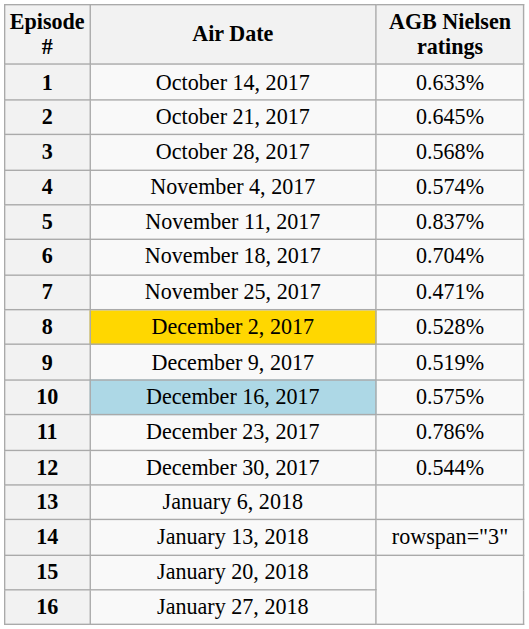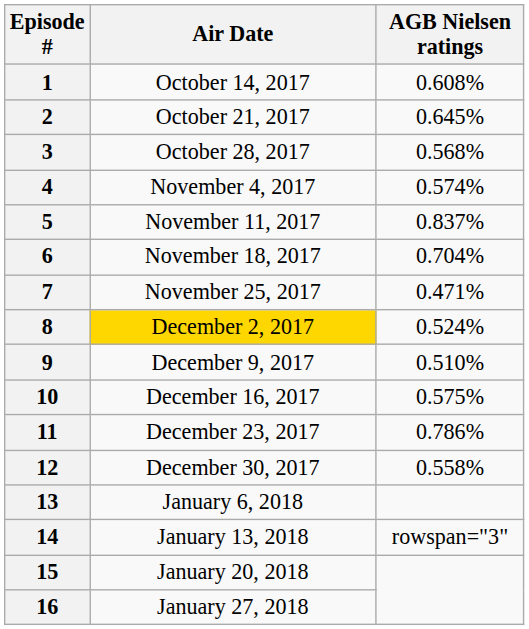(450, 81) 0.633% -> (450, 81) 0.608%
(450, 326) 0.528% -> (450, 326) 0.524%
(450, 362) 0.519% -> (450, 362) 0.510%
(233, 397) lightblue background -> (233, 397) no background
(450, 467) 0.544% -> (450, 467) 0.558%
